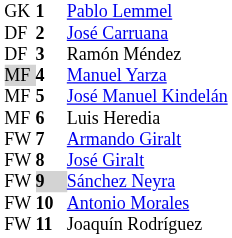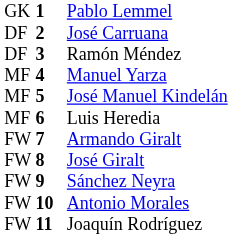(17, 75) lightgrey background -> (17, 75) no background
(40, 181) lightgrey background -> (40, 181) no background
